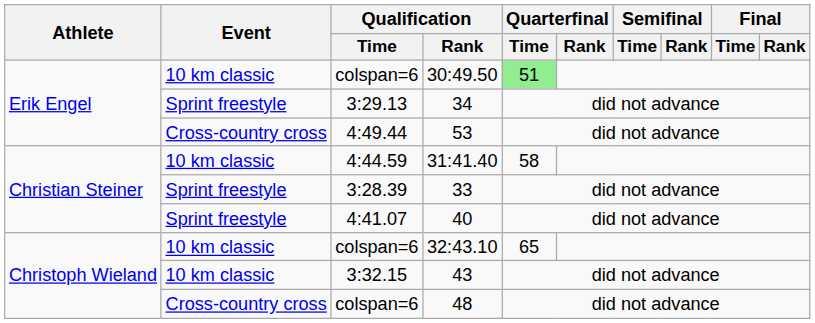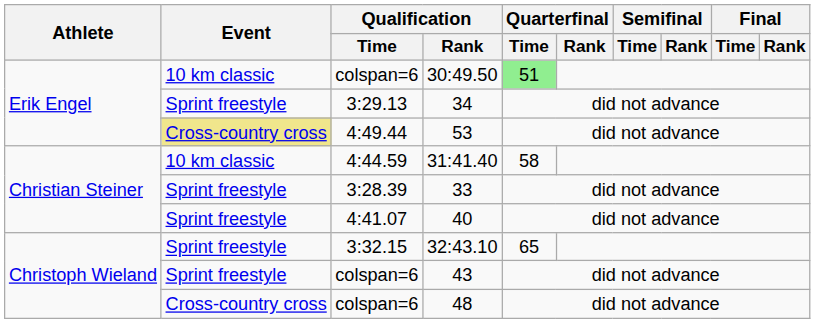(246, 132) no background -> (246, 132) khaki background
(220, 247) 10 km classic -> (226, 247) Sprint freestyle
(377, 247) colspan=6 -> (377, 247) 3:32.15
(220, 276) 10 km classic -> (226, 276) Sprint freestyle
(377, 276) 3:32.15 -> (377, 276) colspan=6
